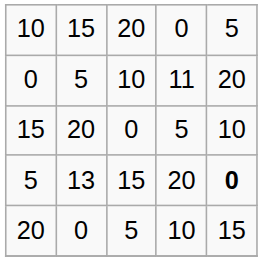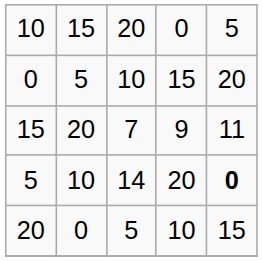(182, 79) 11 -> (182, 79) 15
(131, 130) 0 -> (131, 130) 7
(182, 130) 5 -> (182, 130) 9
(232, 130) 10 -> (232, 130) 11
(81, 180) 13 -> (81, 180) 10
(131, 180) 15 -> (131, 180) 14
